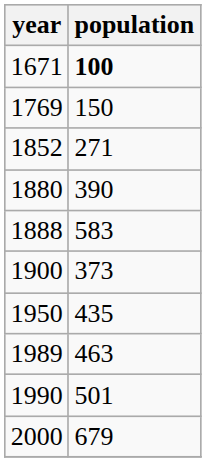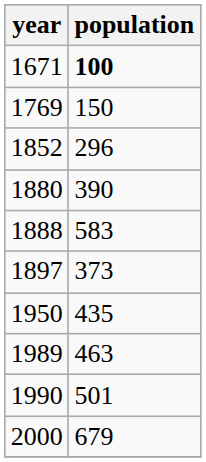(94, 148) 271 -> (94, 148) 296
(37, 271) 1900 -> (37, 271) 1897
